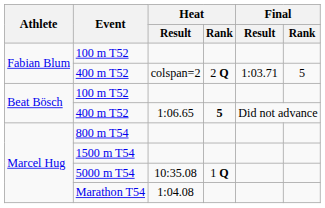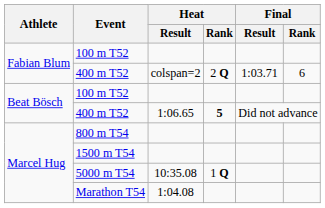(302, 73) 5 -> (302, 73) 6
